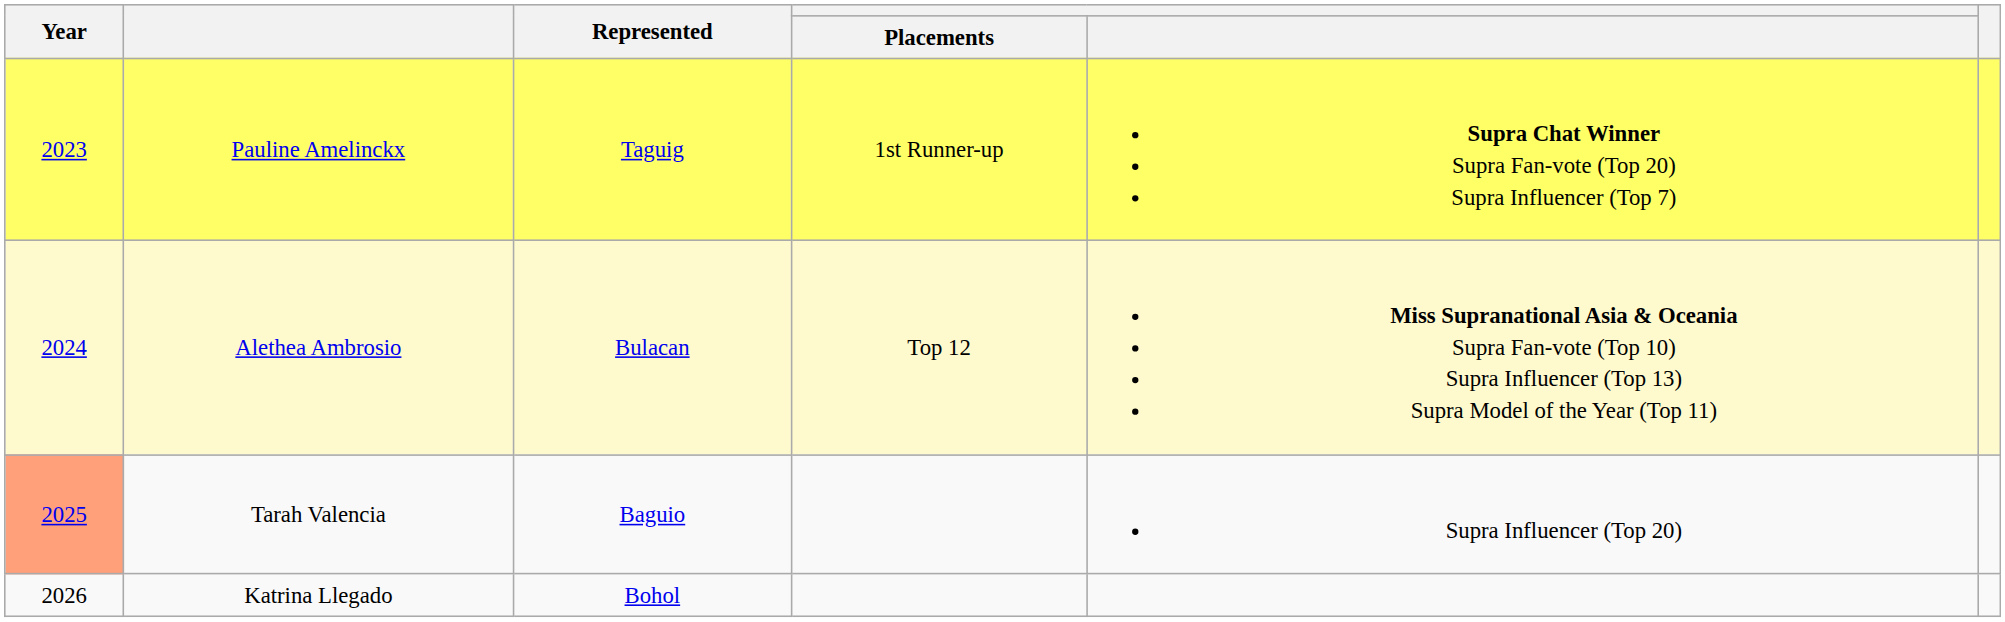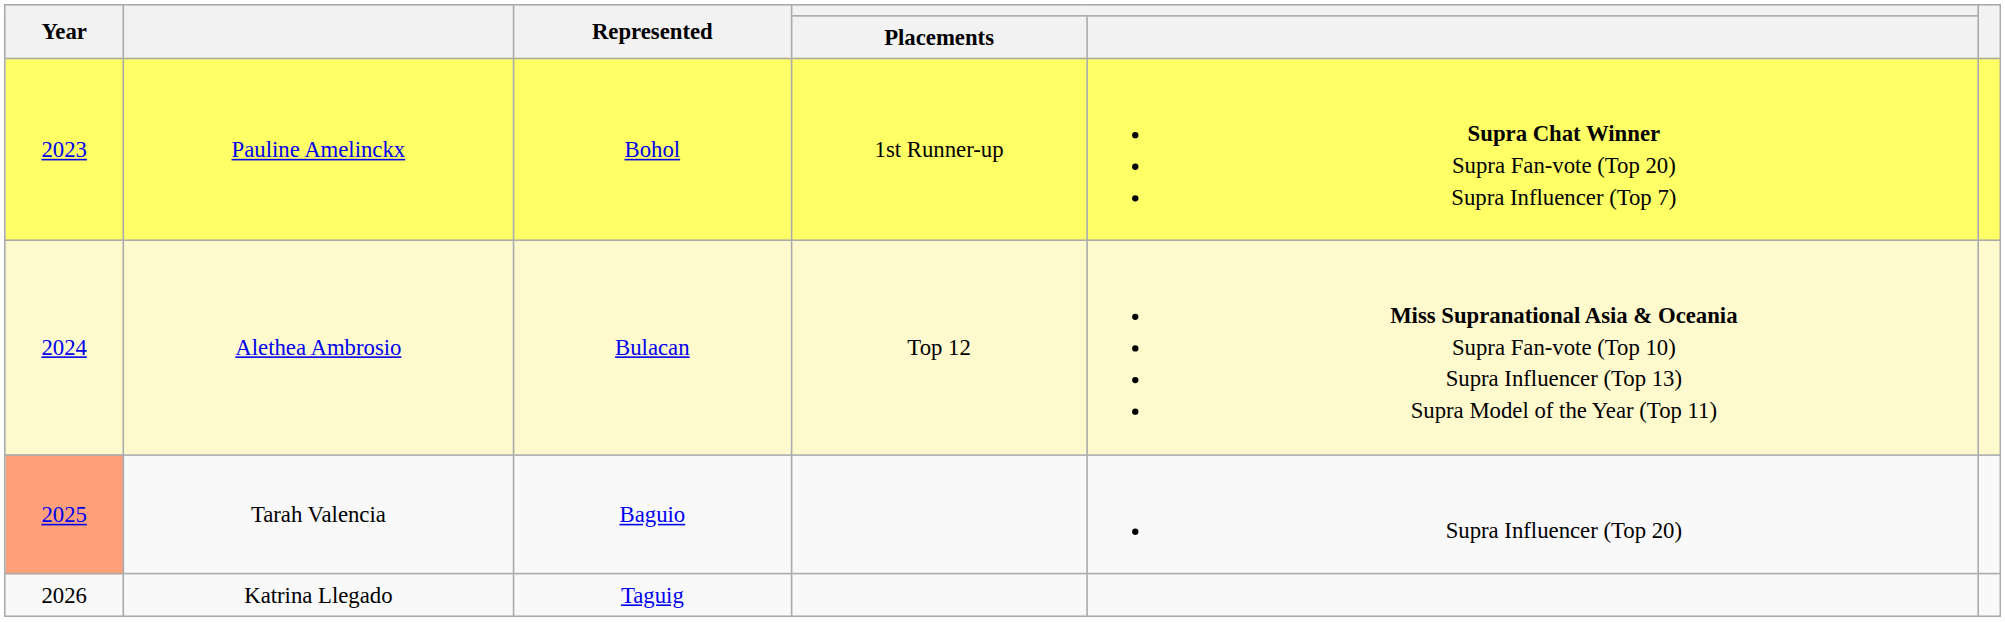(652, 149) Taguig -> (652, 149) Bohol
(652, 595) Bohol -> (652, 595) Taguig
